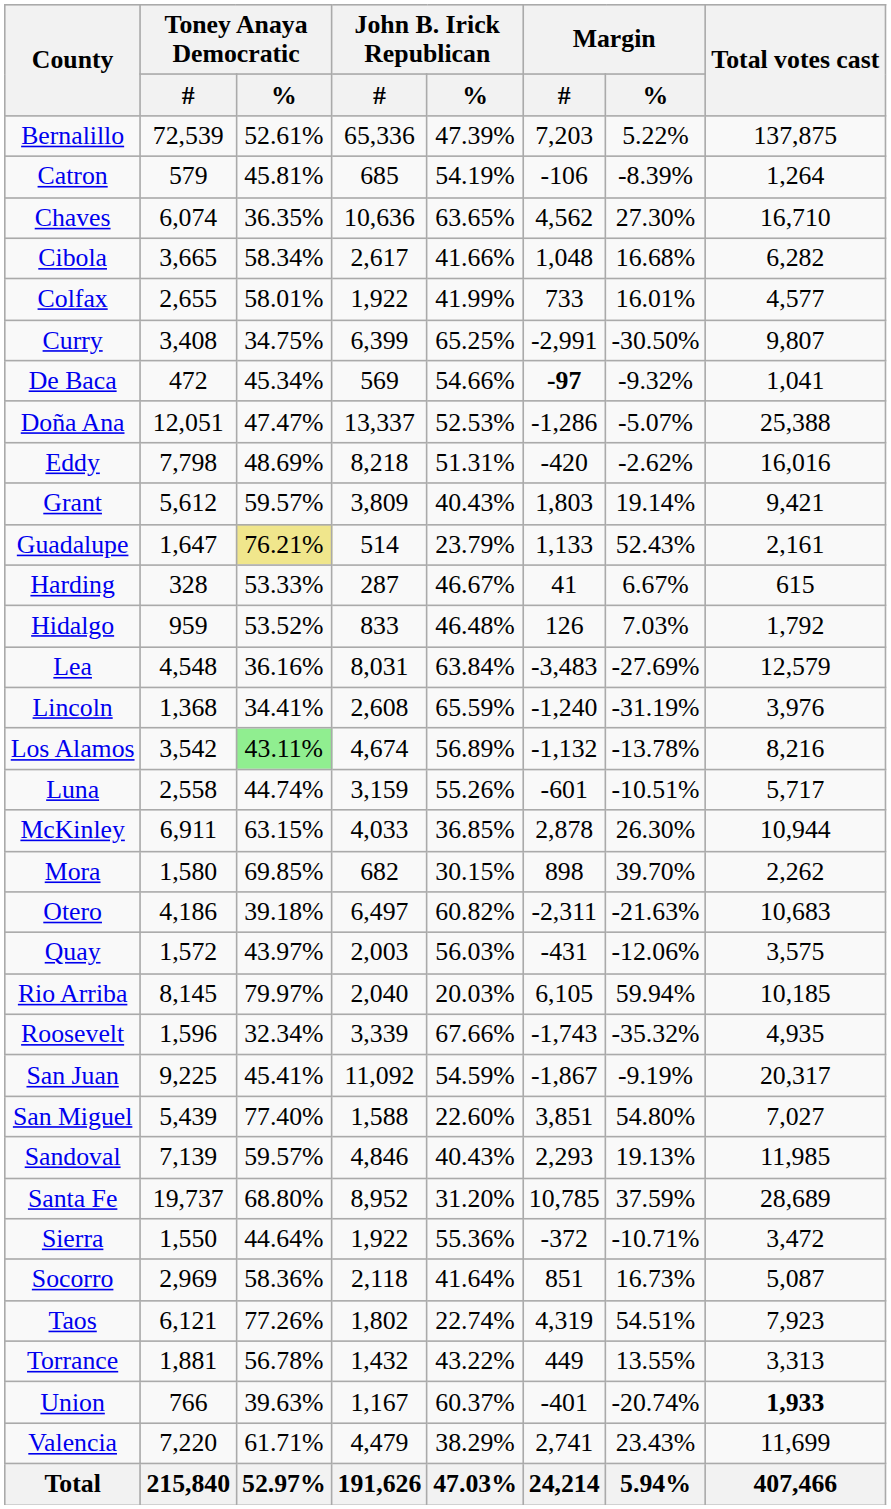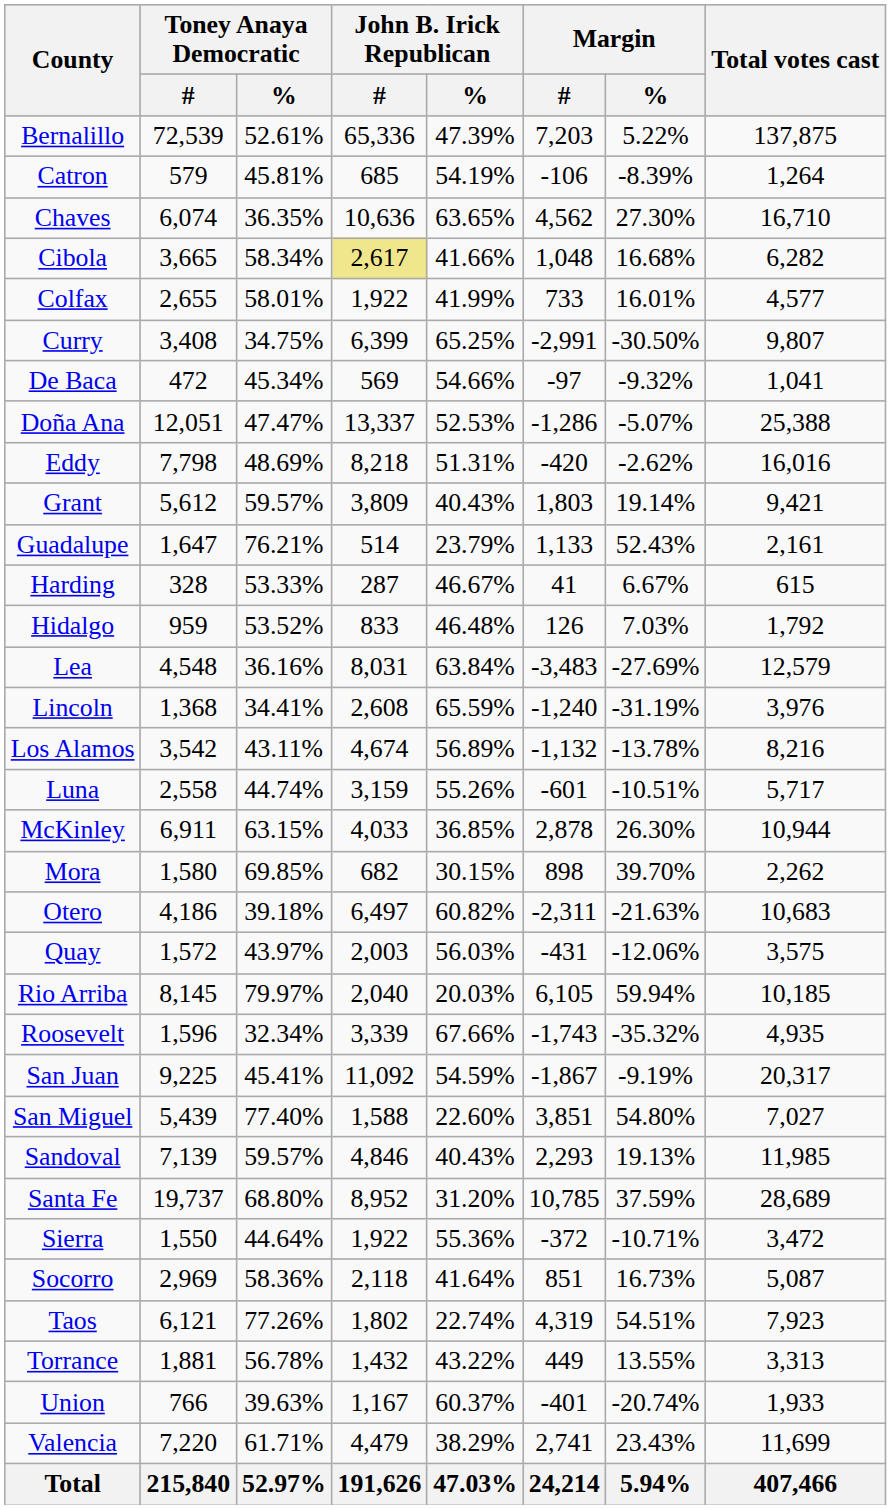(379, 258) no background -> (379, 258) khaki background
(564, 380) bold -> (564, 380) normal
(284, 544) khaki background -> (284, 544) no background
(284, 748) lightgreen background -> (284, 748) no background
(795, 1402) bold -> (795, 1402) normal
